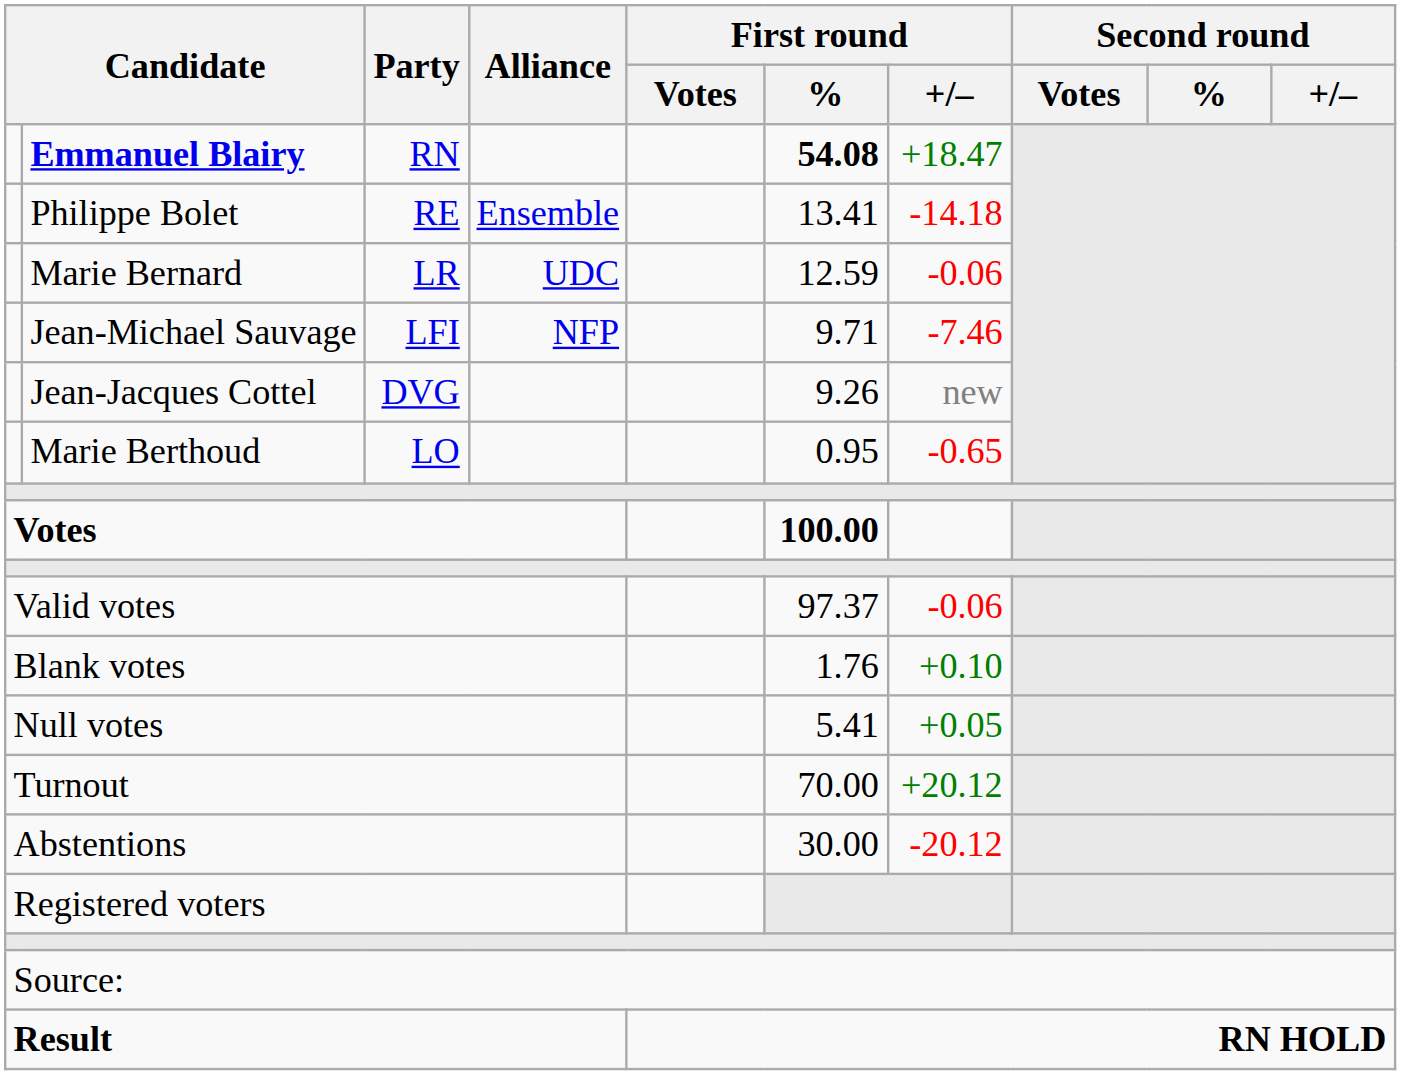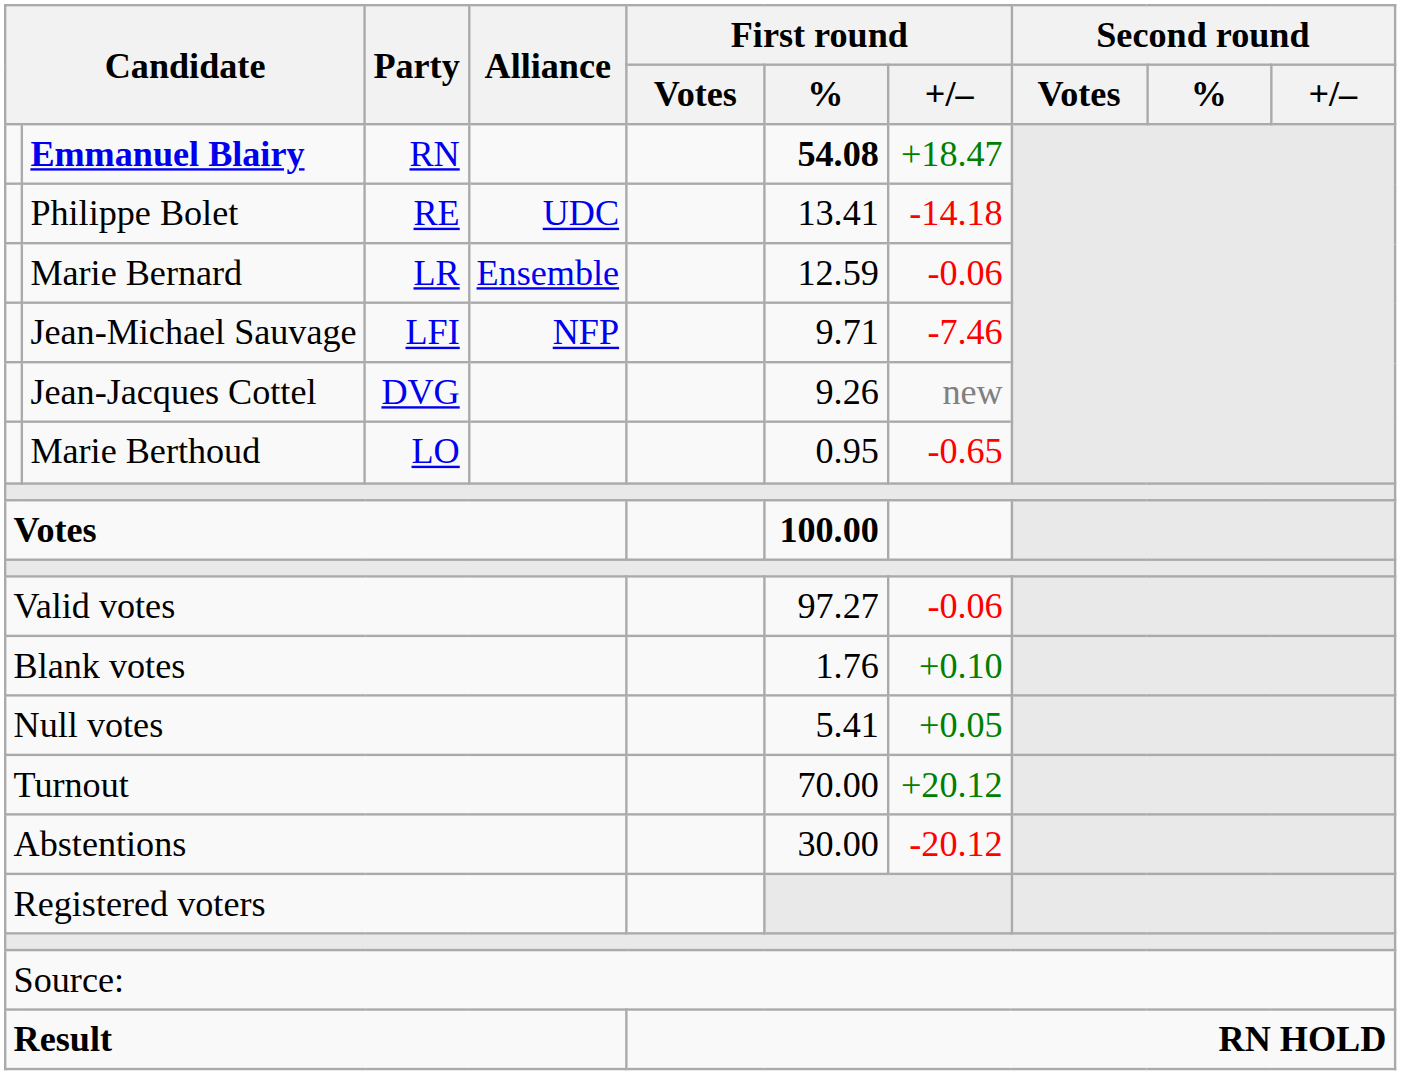(548, 213) Ensemble -> (581, 213) UDC
(581, 273) UDC -> (548, 273) Ensemble
(838, 604) 97.37 -> (838, 604) 97.27
